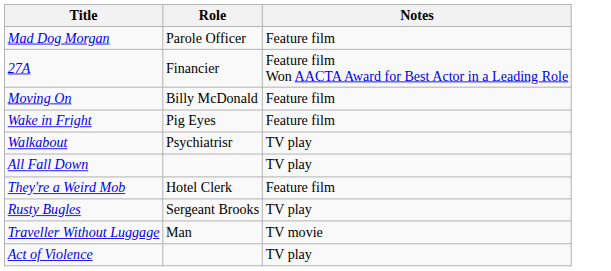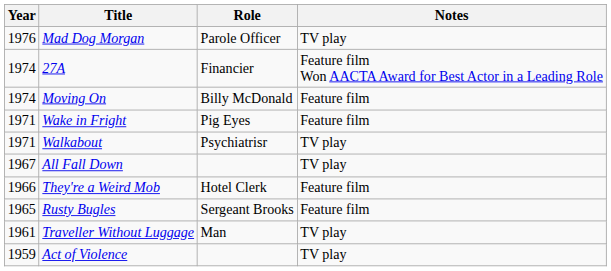+ column: (22, 15)
(300, 37) Feature film -> (323, 37) TV play
(289, 210) TV play -> (335, 210) Feature film
(294, 232) TV movie -> (323, 232) TV play
